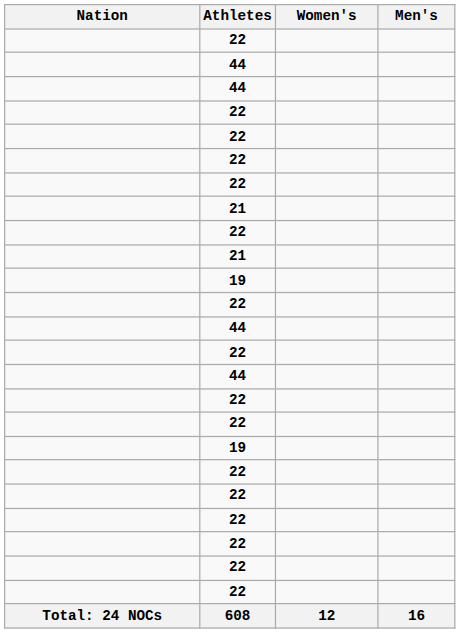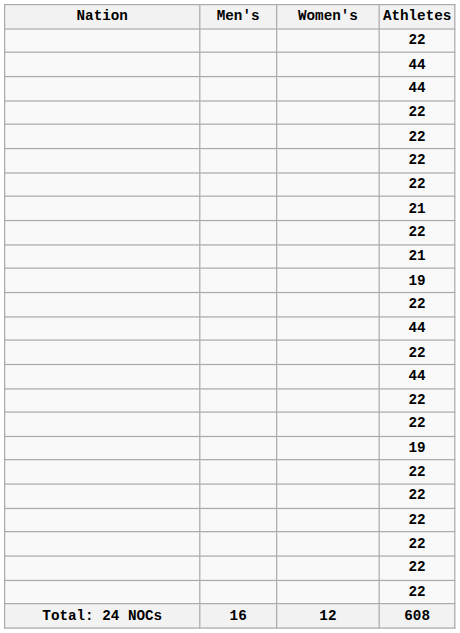columns swapped: (416, 16) <-> (238, 16)
